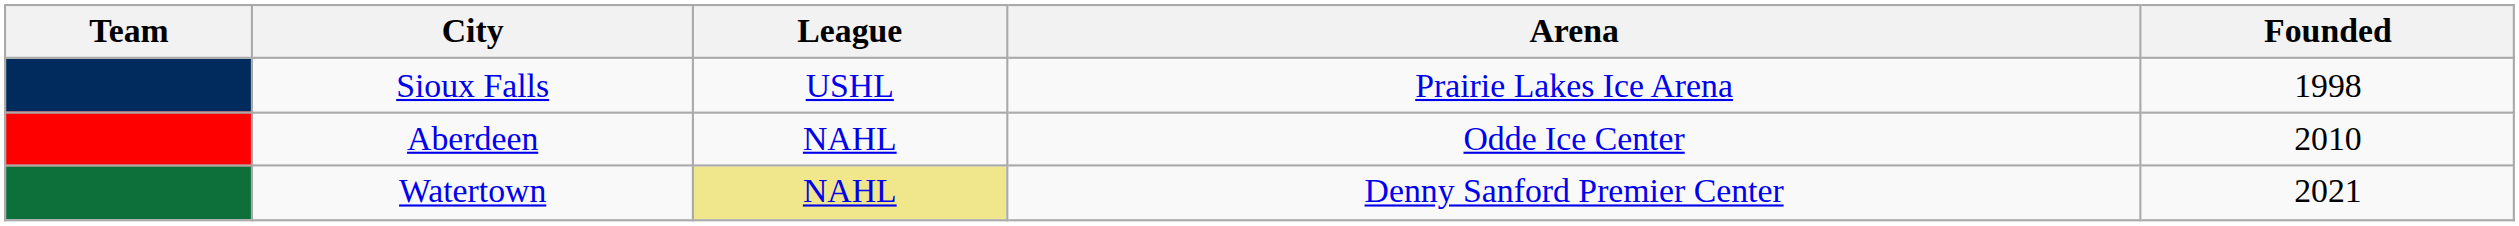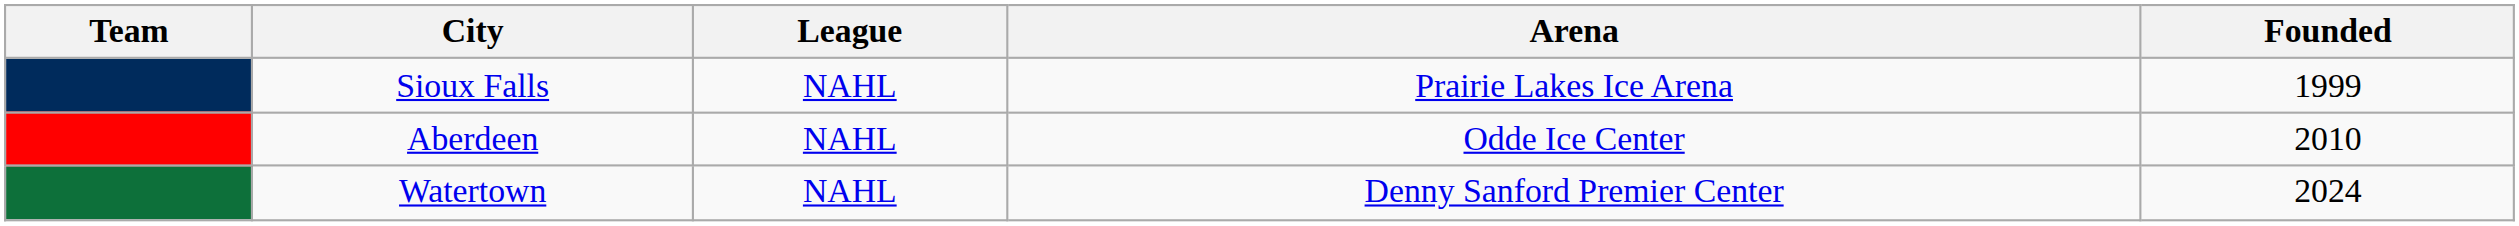(850, 84) USHL -> (850, 84) NAHL
(2328, 84) 1998 -> (2328, 84) 1999
(850, 191) khaki background -> (850, 191) no background
(2328, 191) 2021 -> (2328, 191) 2024
